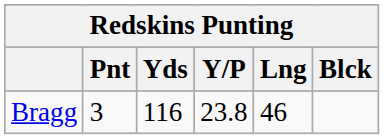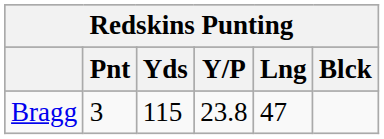(162, 111) 116 -> (162, 111) 115
(274, 111) 46 -> (274, 111) 47
